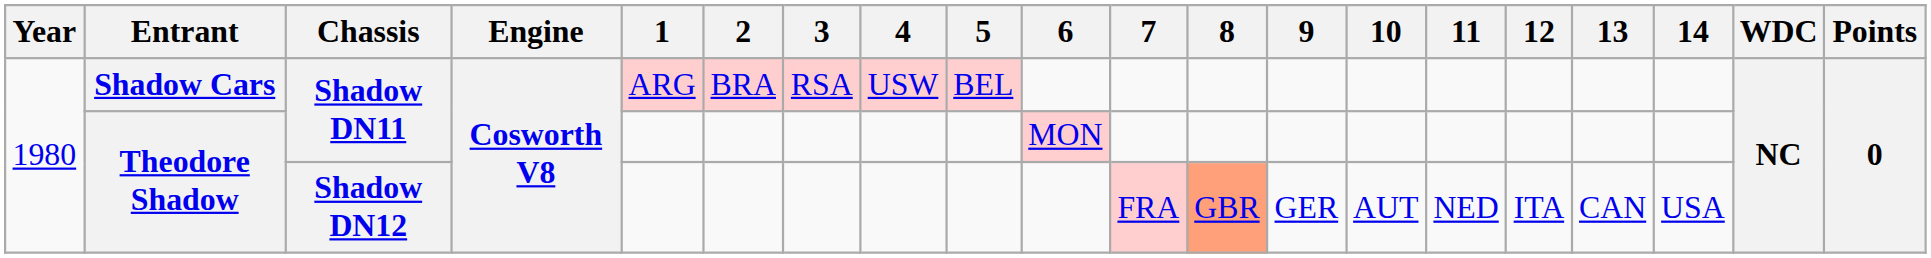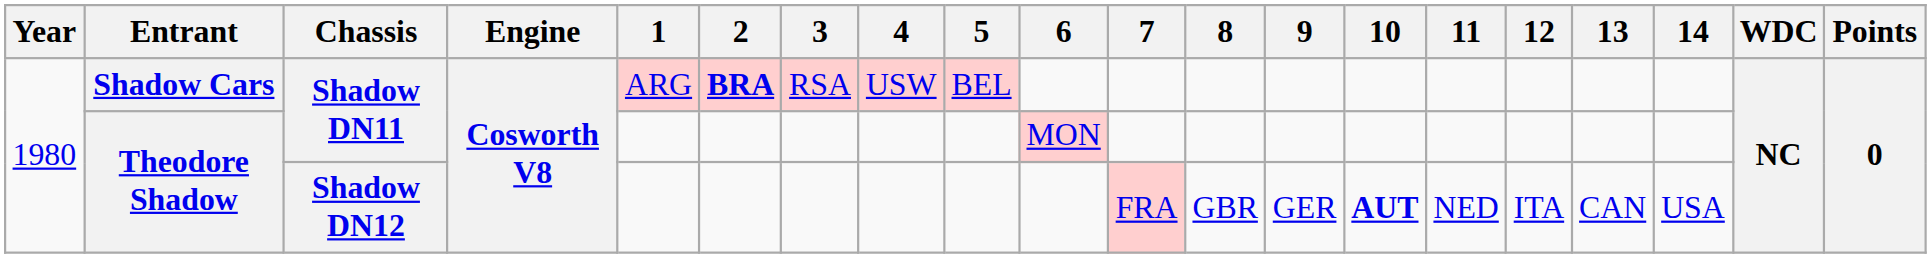(743, 83) normal -> (741, 83) bold
(1227, 207) lightsalmon background -> (1225, 207) no background
(1386, 207) normal -> (1385, 207) bold
